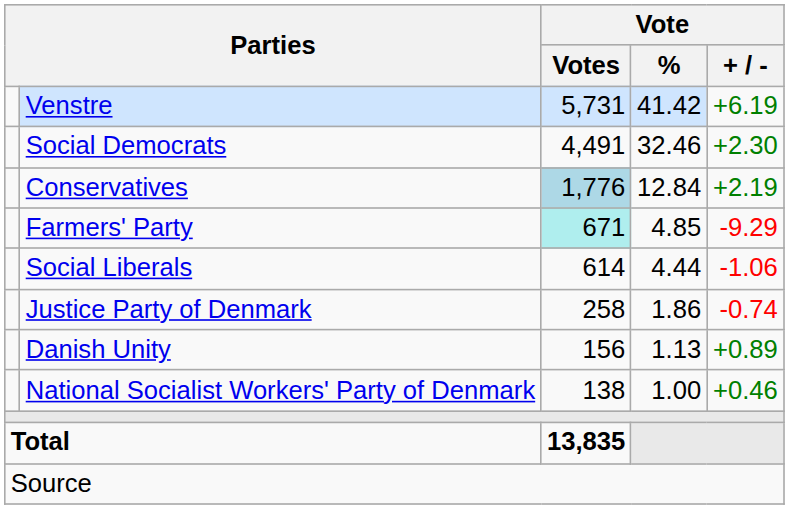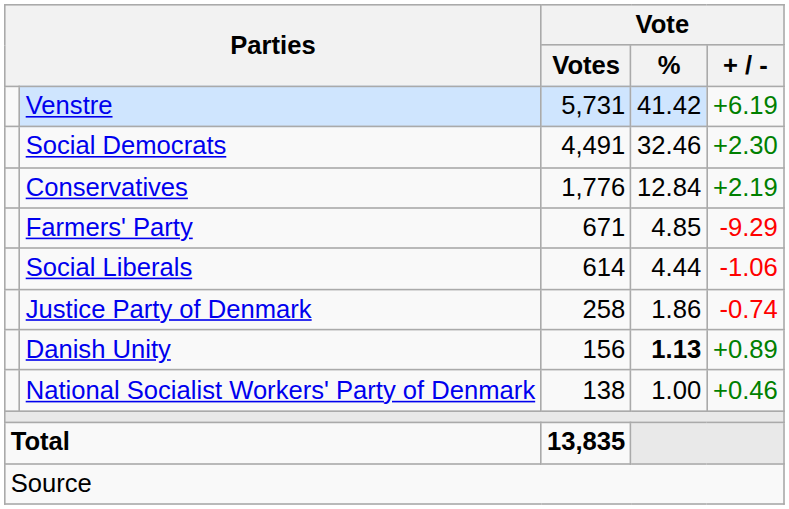(593, 187) lightblue background -> (593, 187) no background
(604, 227) paleturquoise background -> (604, 227) no background
(676, 349) normal -> (676, 349) bold
